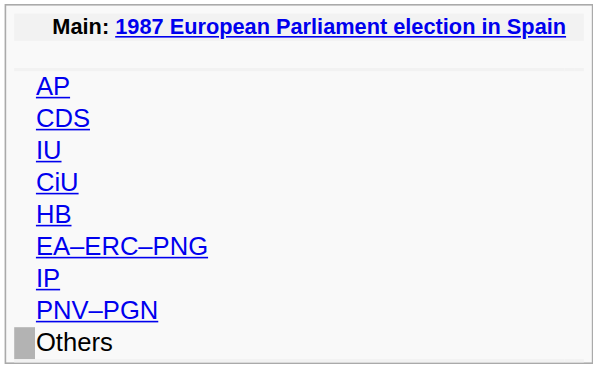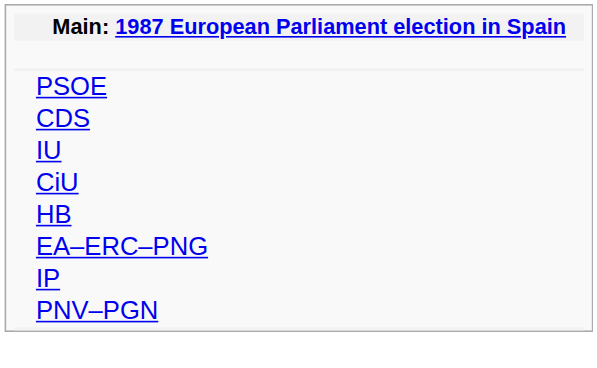+ row: (24, 88)
- row: (24, 88)
- row: (24, 344)
